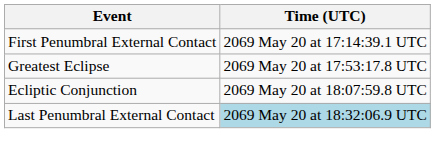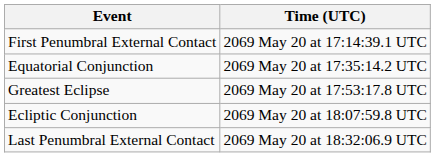+ row: (81, 66)
(325, 115) lightblue background -> (325, 139) no background
